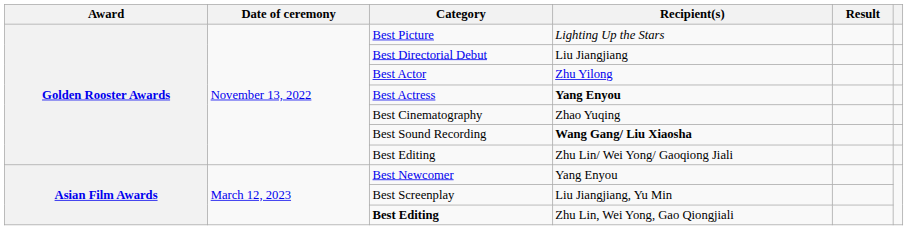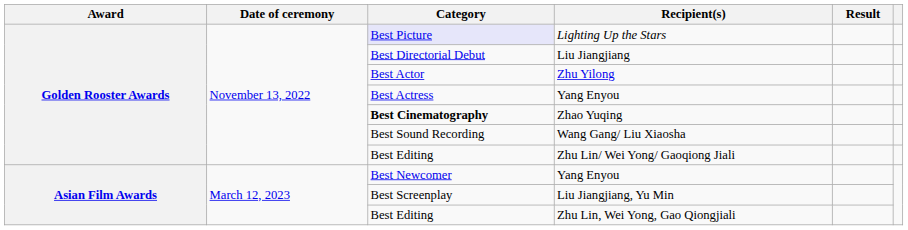(403, 34) no background -> (401, 34) lavender background
(588, 94) bold -> (588, 94) normal
(427, 114) normal -> (429, 114) bold
(624, 134) bold -> (621, 134) normal
(406, 214) bold -> (402, 214) normal
